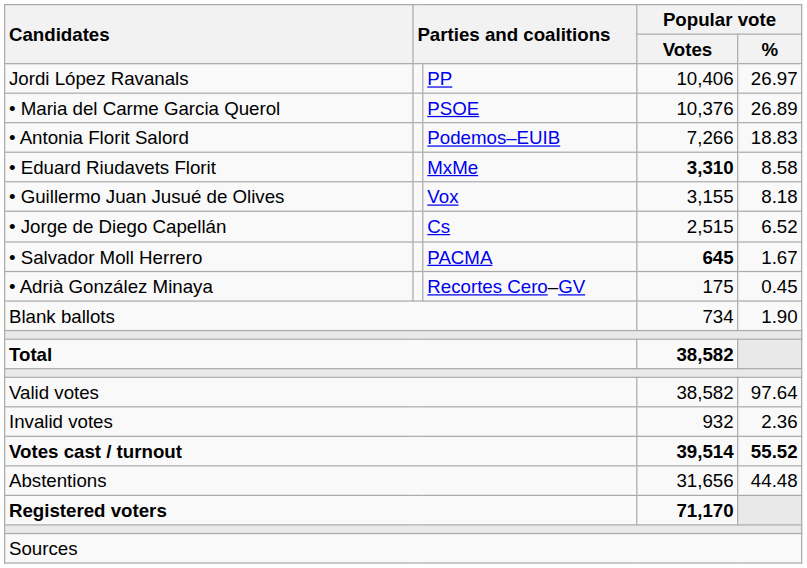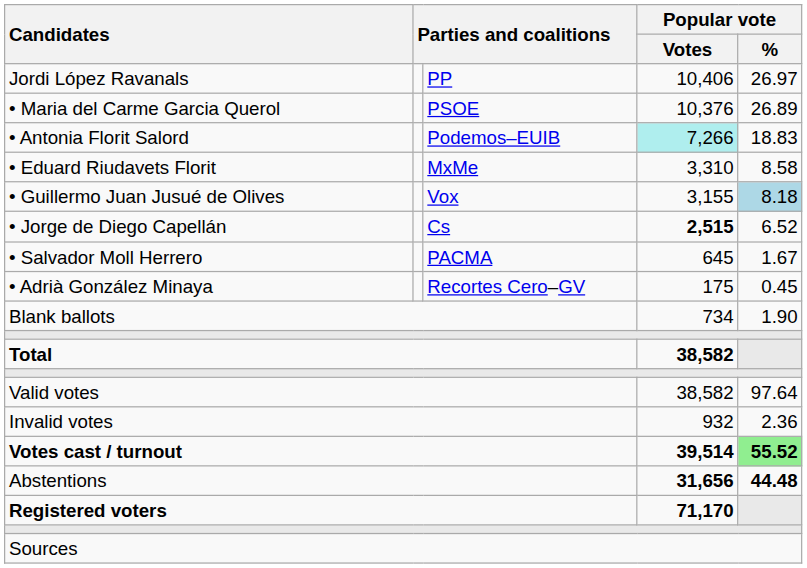(710, 138) no background -> (710, 138) paleturquoise background
(710, 168) bold -> (710, 168) normal
(779, 197) no background -> (779, 197) lightblue background
(710, 227) normal -> (710, 227) bold
(718, 256) bold -> (718, 256) normal
(774, 451) no background -> (774, 451) lightgreen background
(705, 481) normal -> (705, 481) bold
(774, 481) normal -> (774, 481) bold
